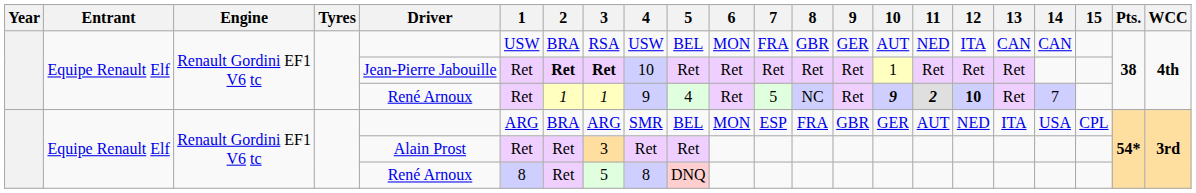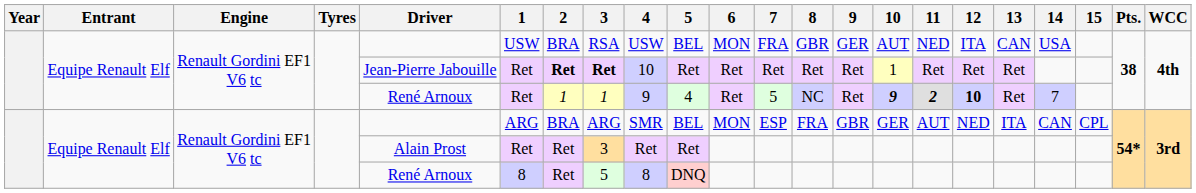(1055, 44) CAN -> (1055, 44) USA
(1055, 123) USA -> (1055, 123) CAN
